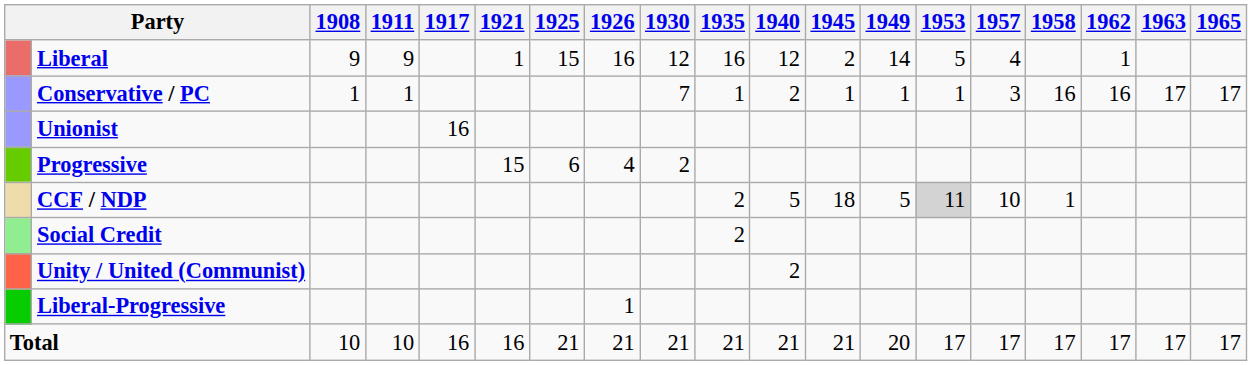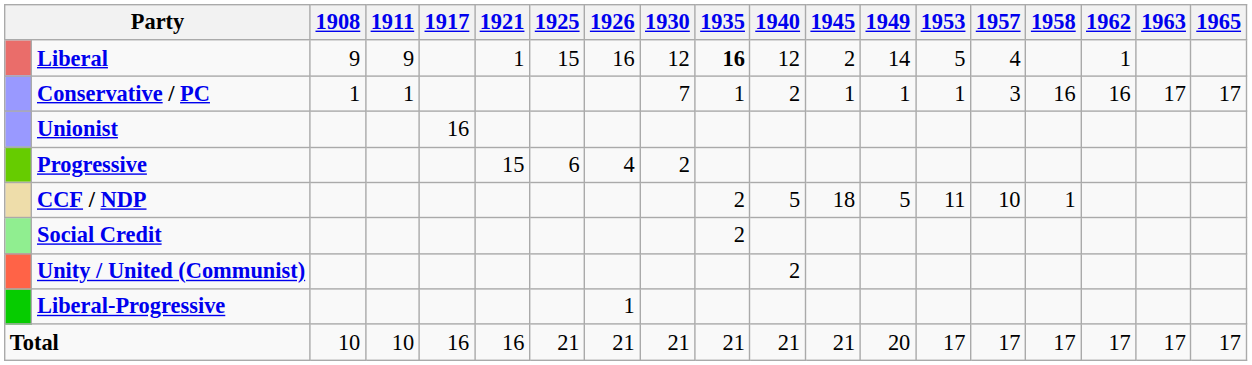(734, 57) normal -> (734, 57) bold
(955, 199) lightgrey background -> (955, 199) no background
